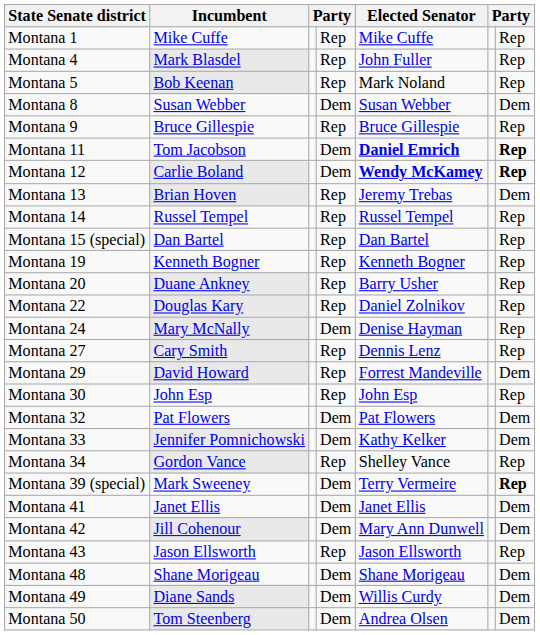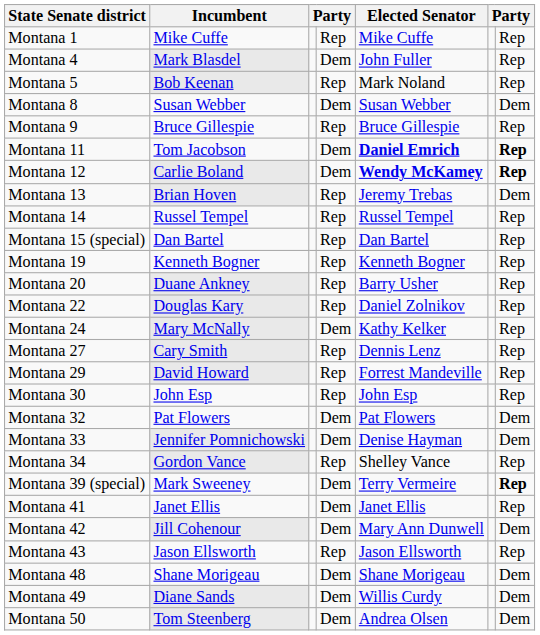(333, 60) Rep -> (336, 60) Dem
(410, 328) Denise Hayman -> (402, 328) Kathy Kelker
(515, 373) Dem -> (512, 373) Rep
(402, 440) Kathy Kelker -> (410, 440) Denise Hayman
(515, 507) Dem -> (512, 507) Rep
